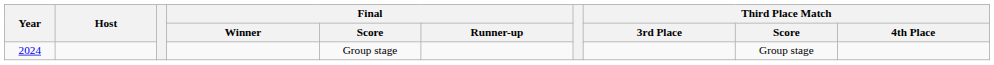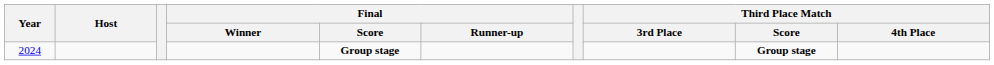(370, 51) normal -> (370, 51) bold
(786, 51) normal -> (786, 51) bold
